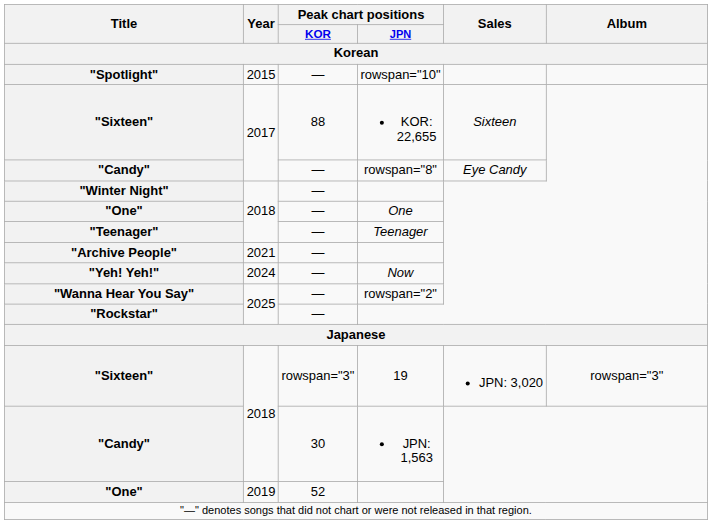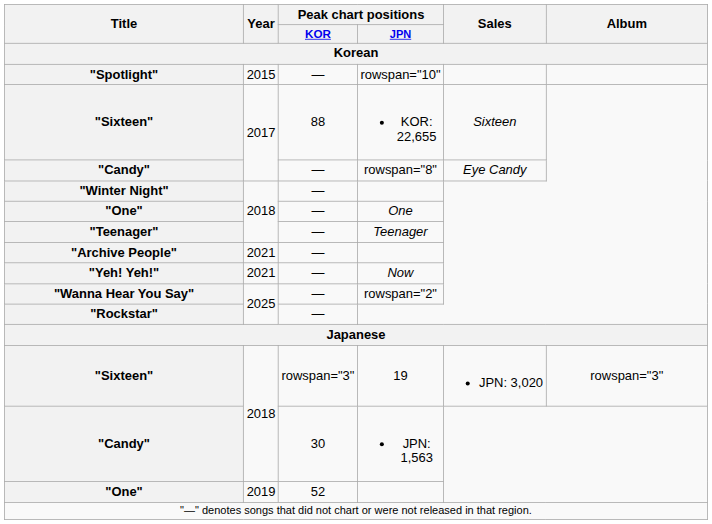(261, 273) 2024 -> (261, 273) 2021
